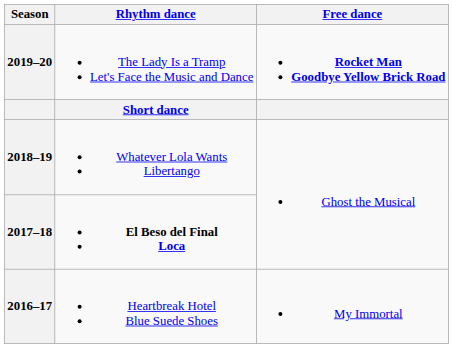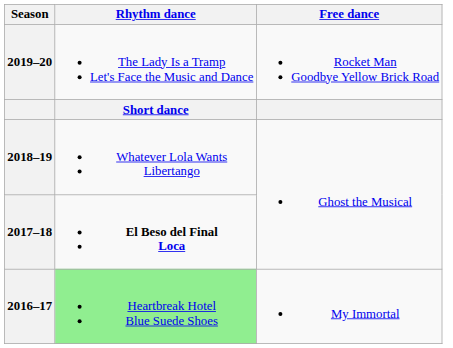(352, 69) bold -> (349, 69) normal
(156, 314) no background -> (156, 314) lightgreen background
